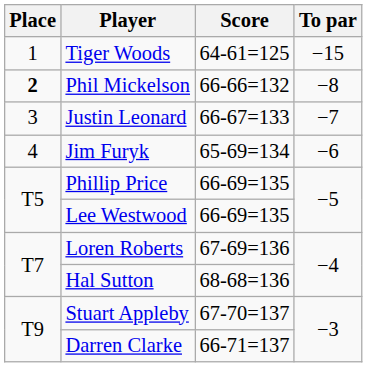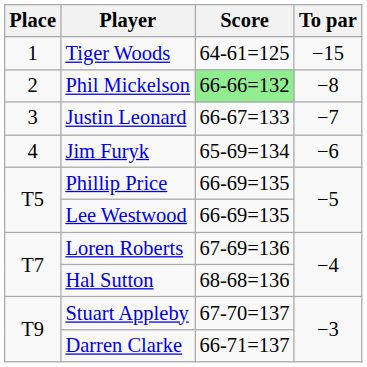(33, 85) bold -> (33, 85) normal
(244, 85) no background -> (244, 85) lightgreen background
